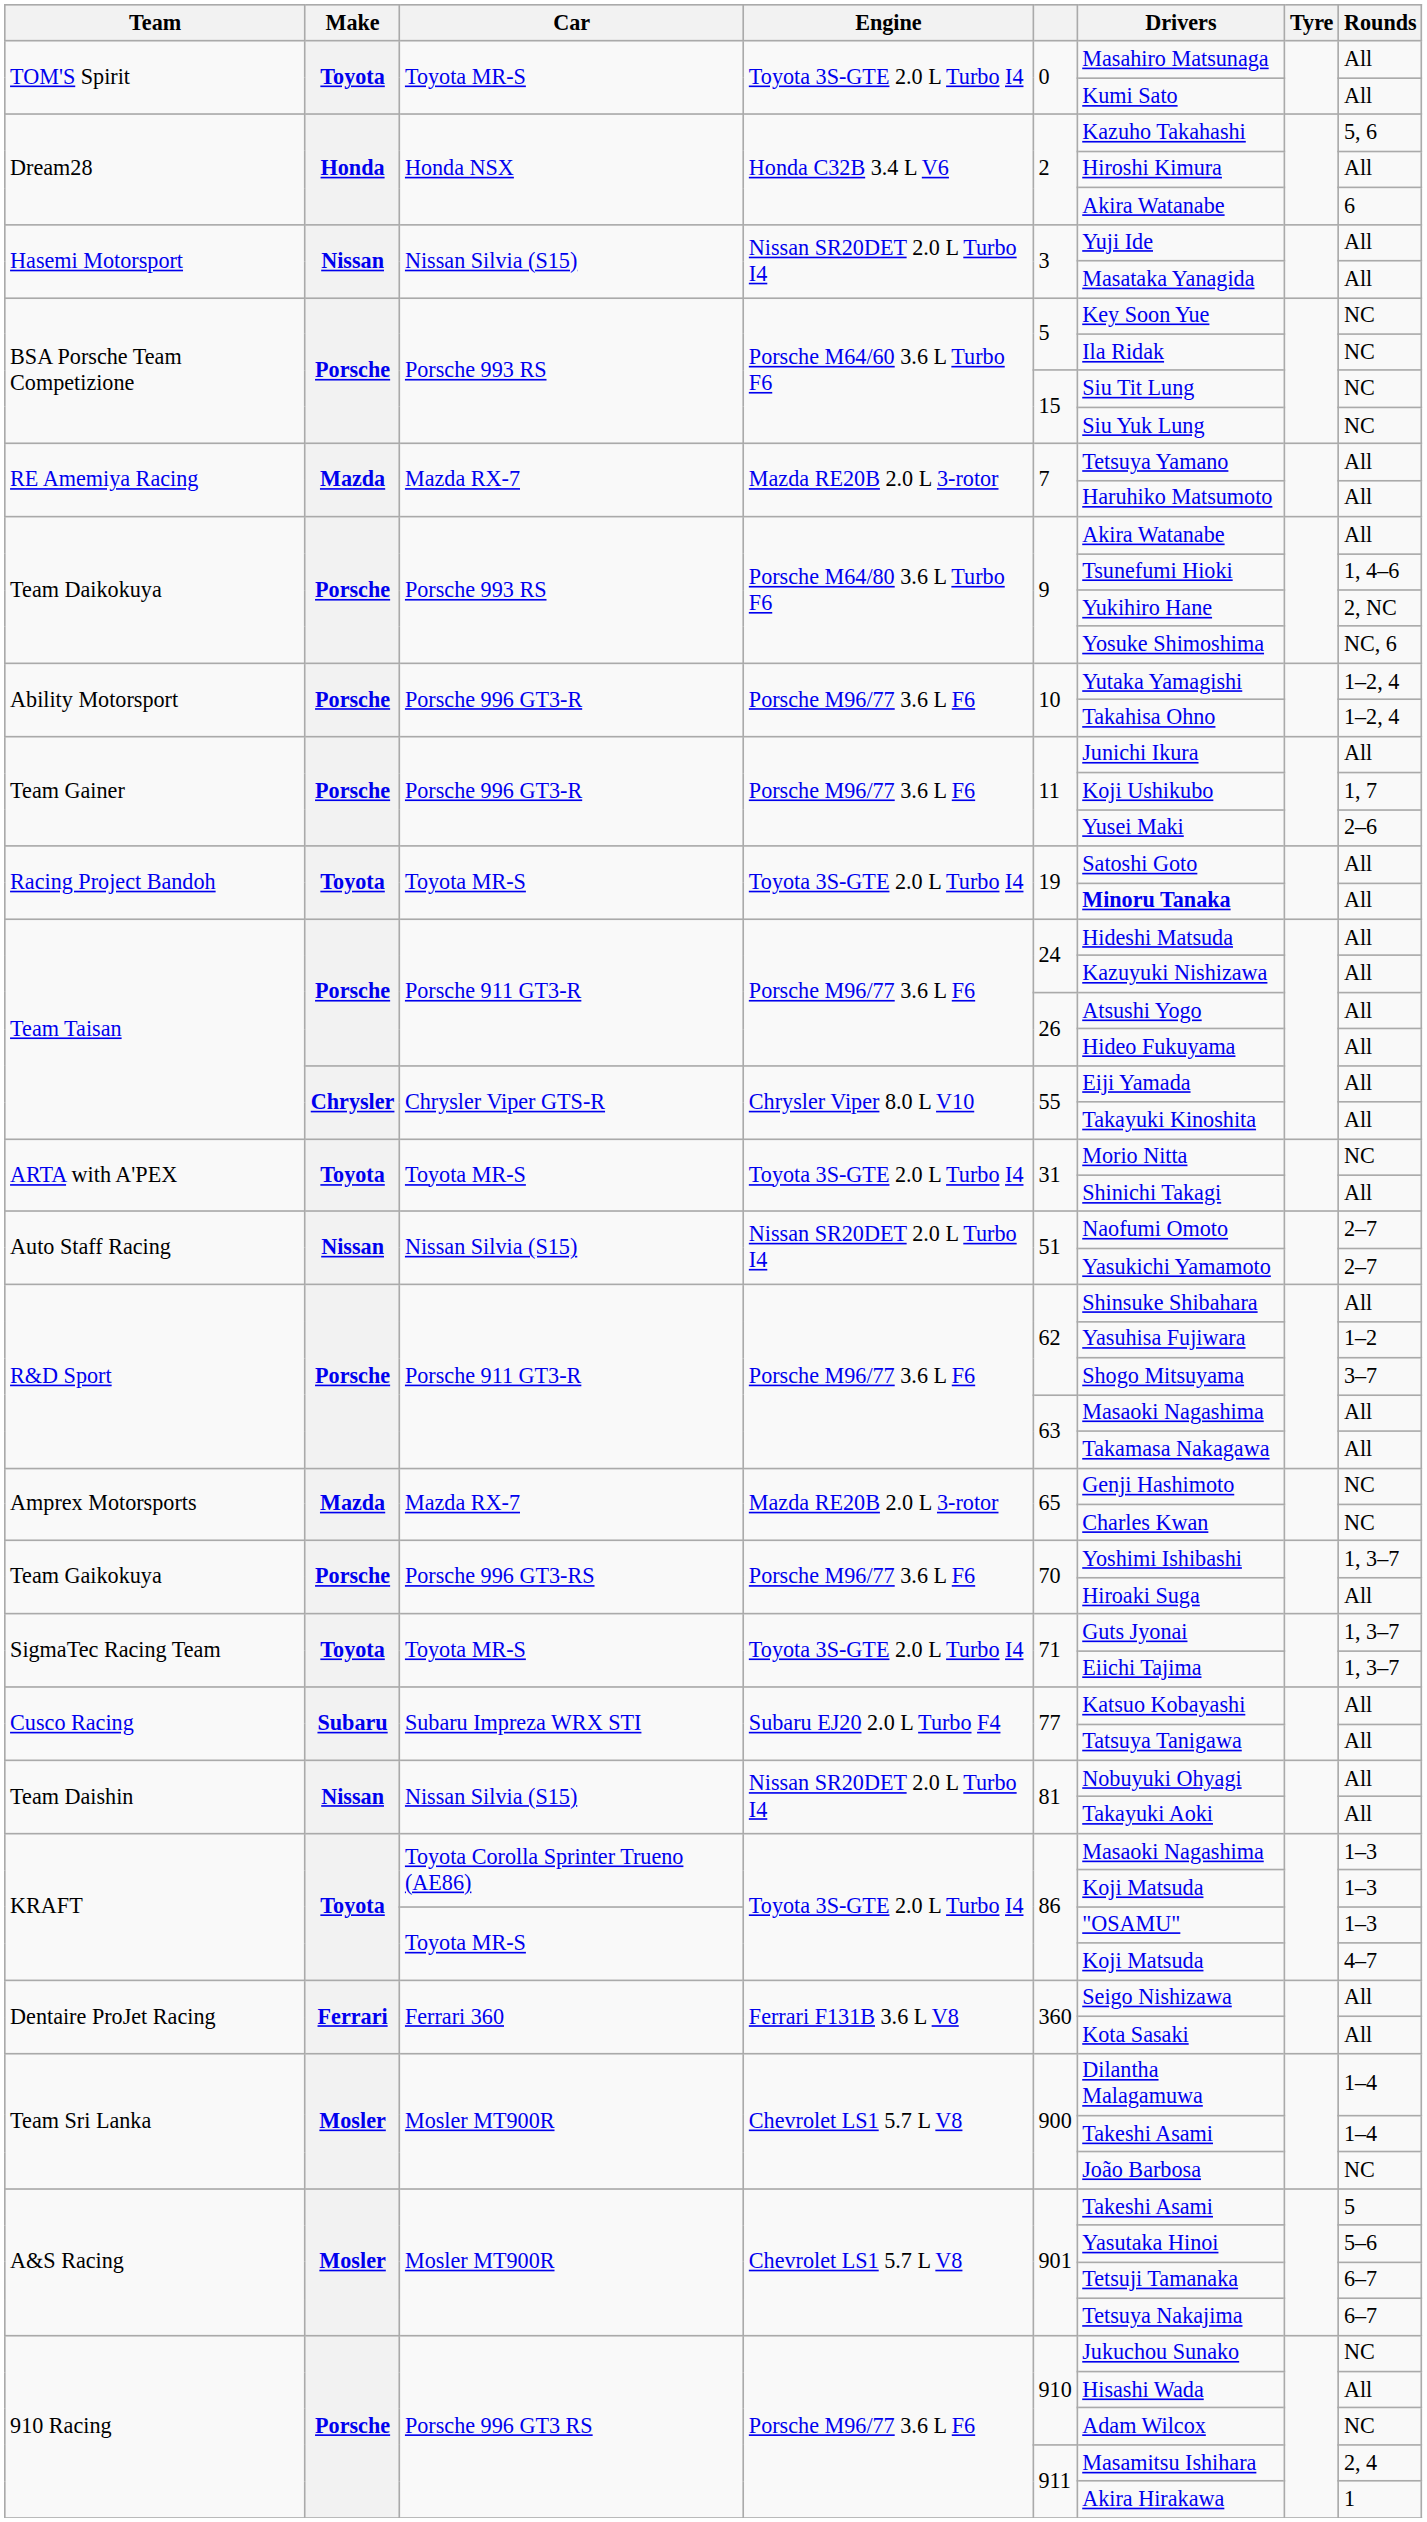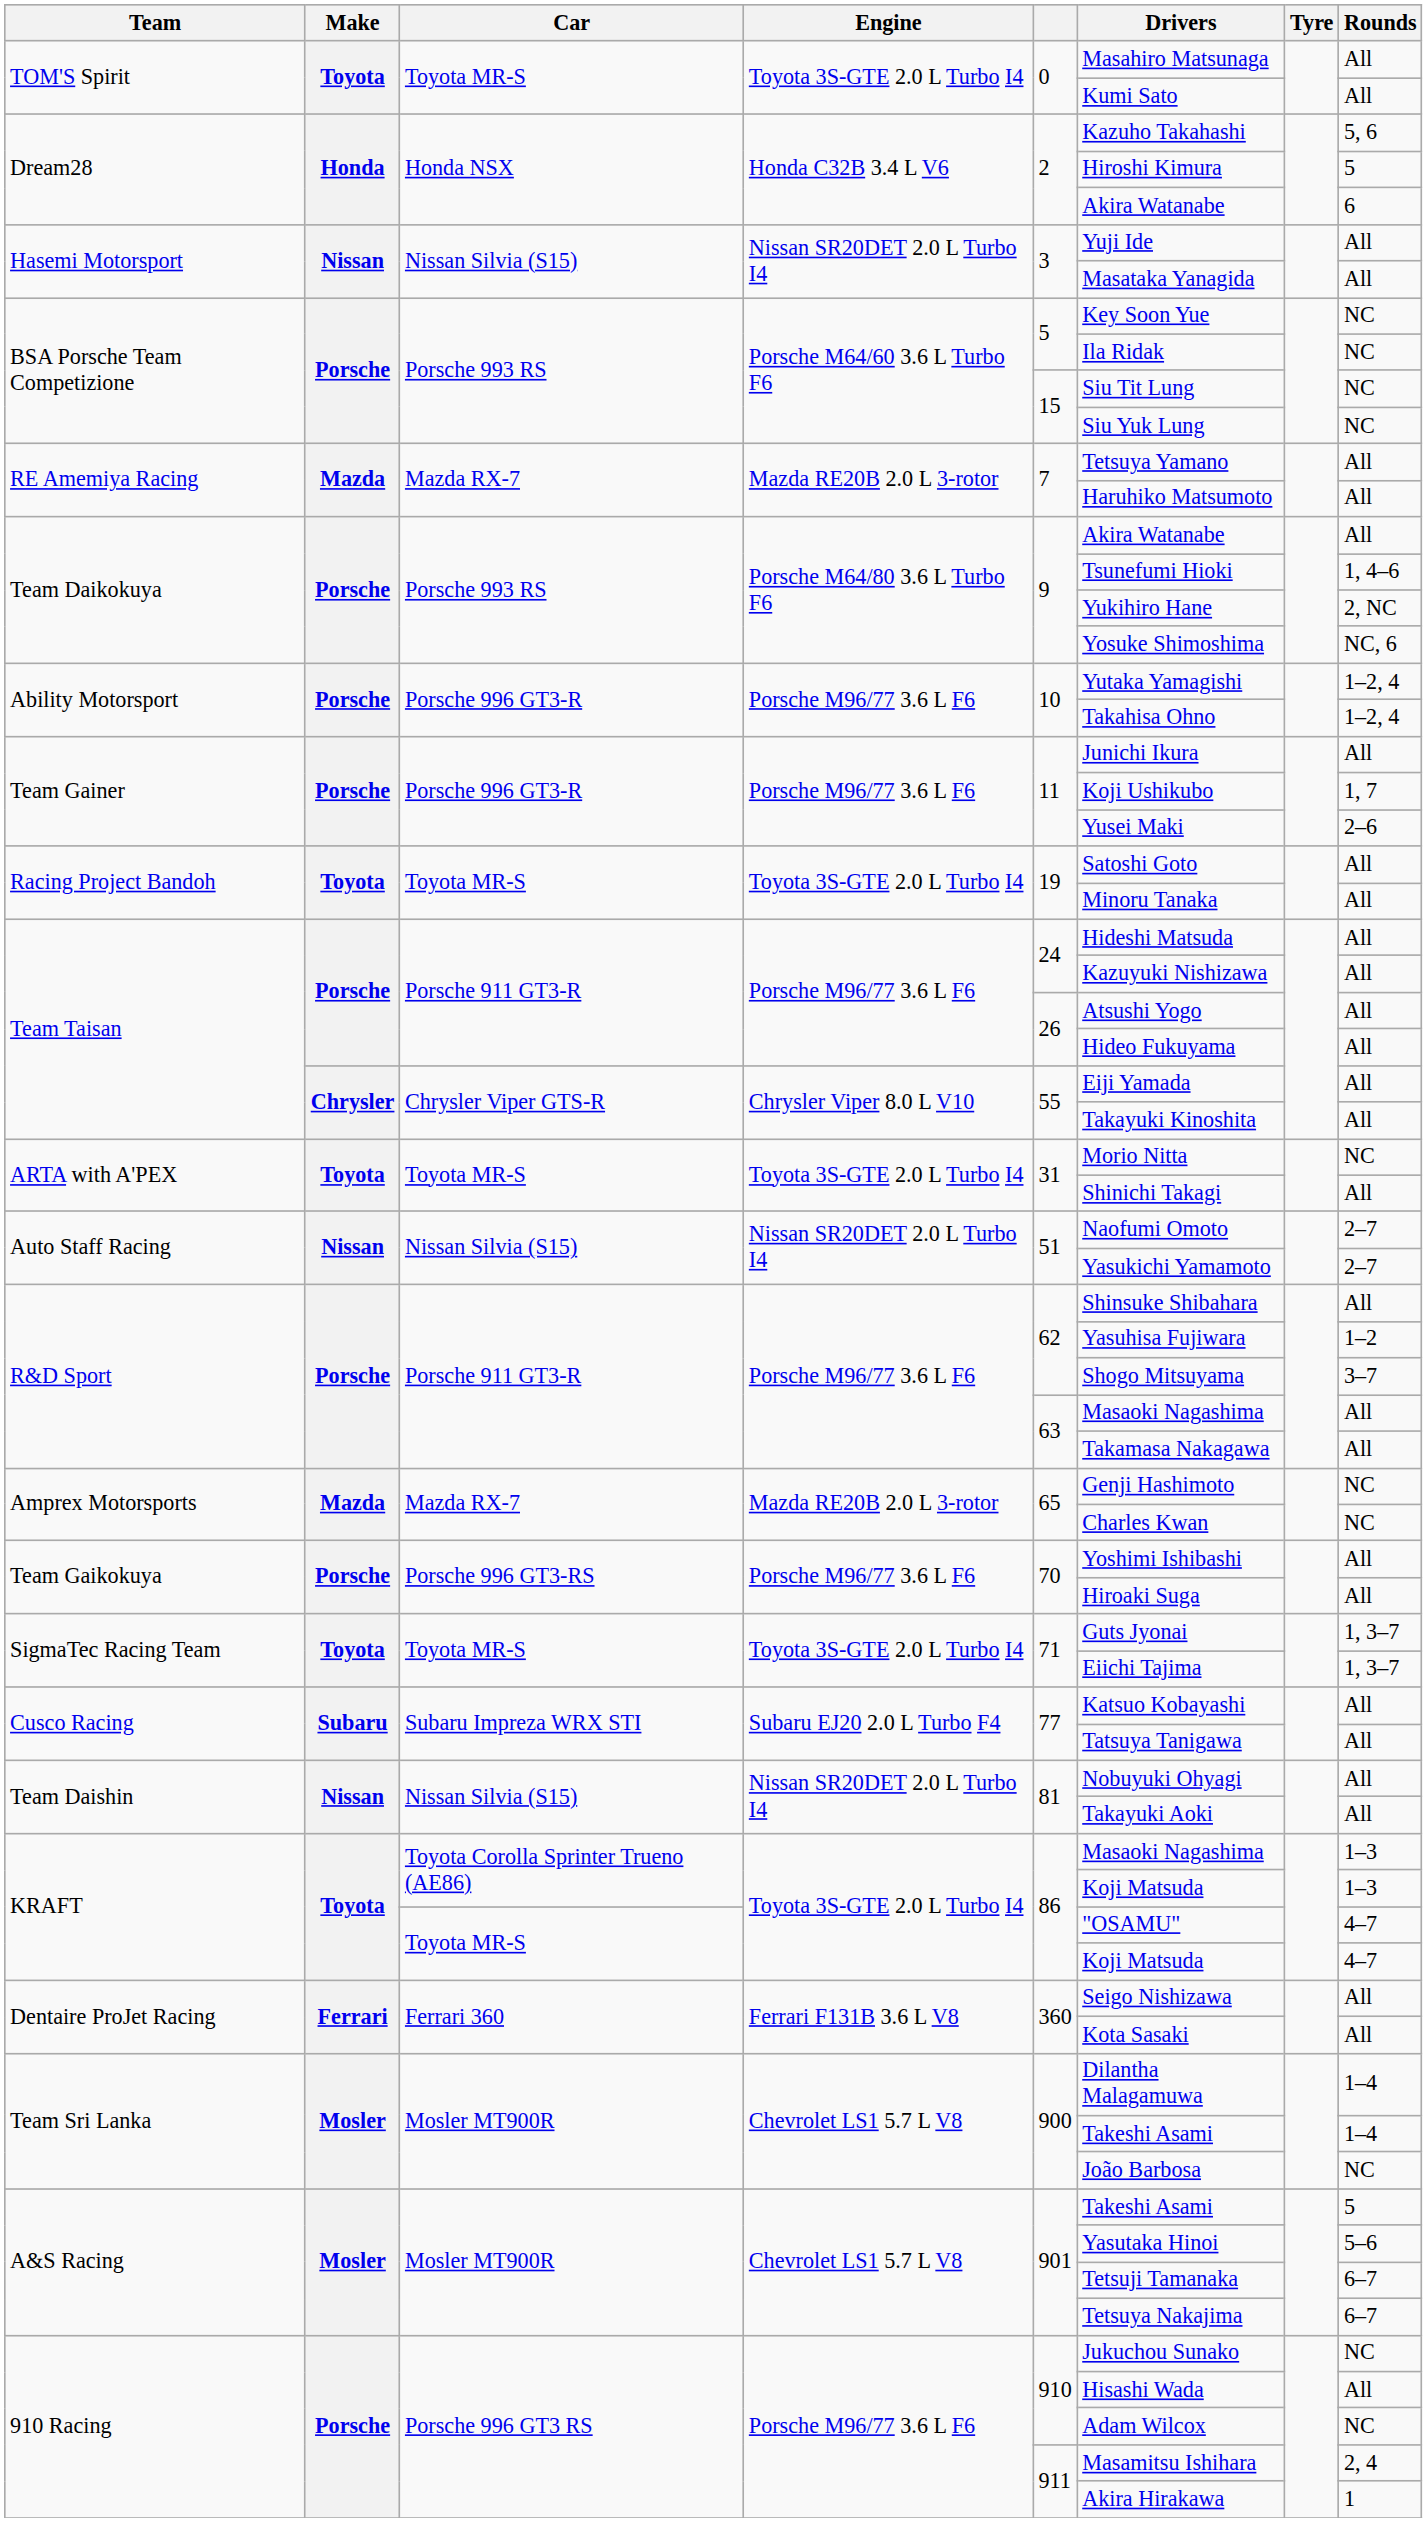(1358, 168) All -> (1350, 168) 5
(1156, 900) bold -> (1150, 900) normal
(1372, 1558) 1, 3–7 -> (1358, 1558) All
(1361, 1924) 1–3 -> (1361, 1924) 4–7
